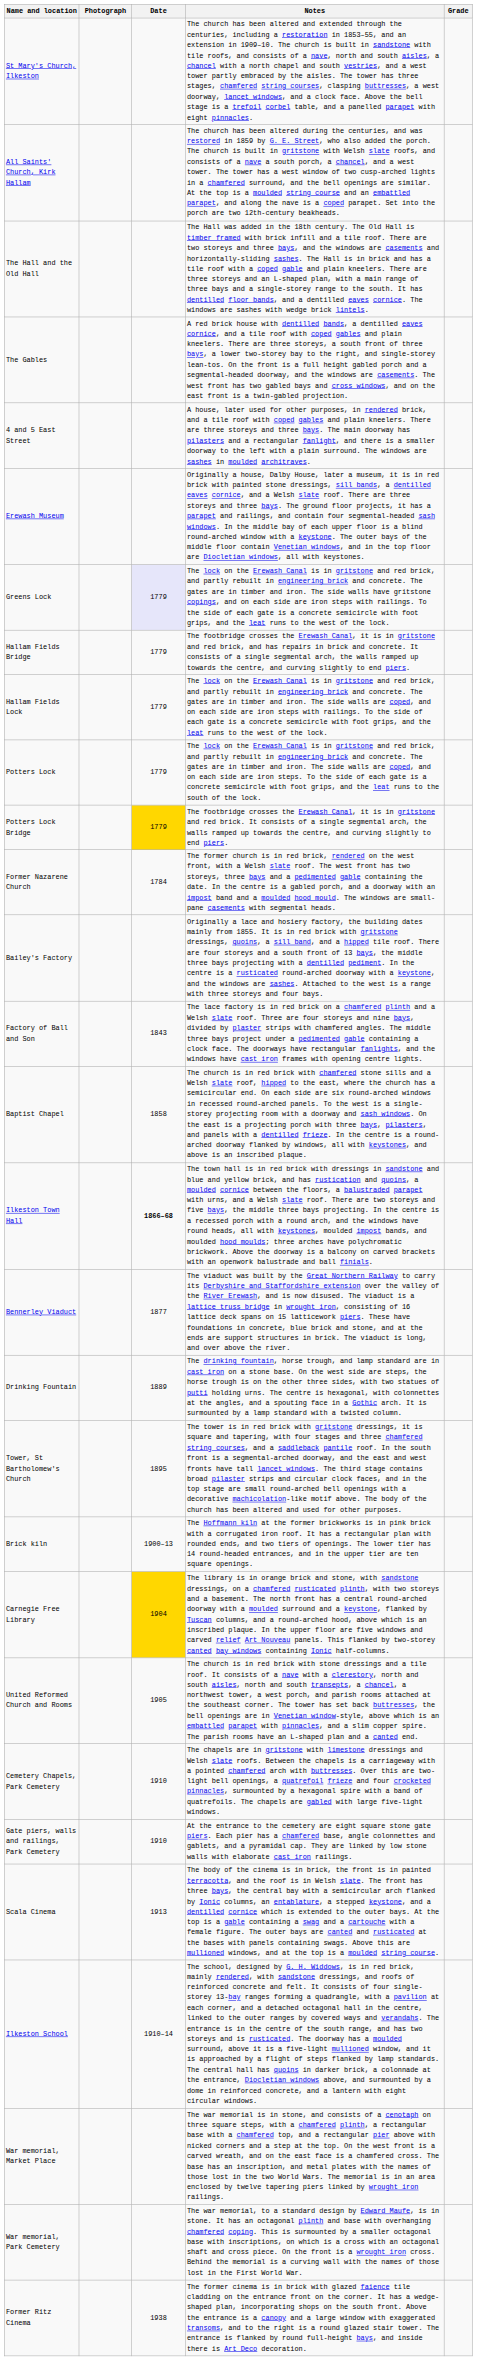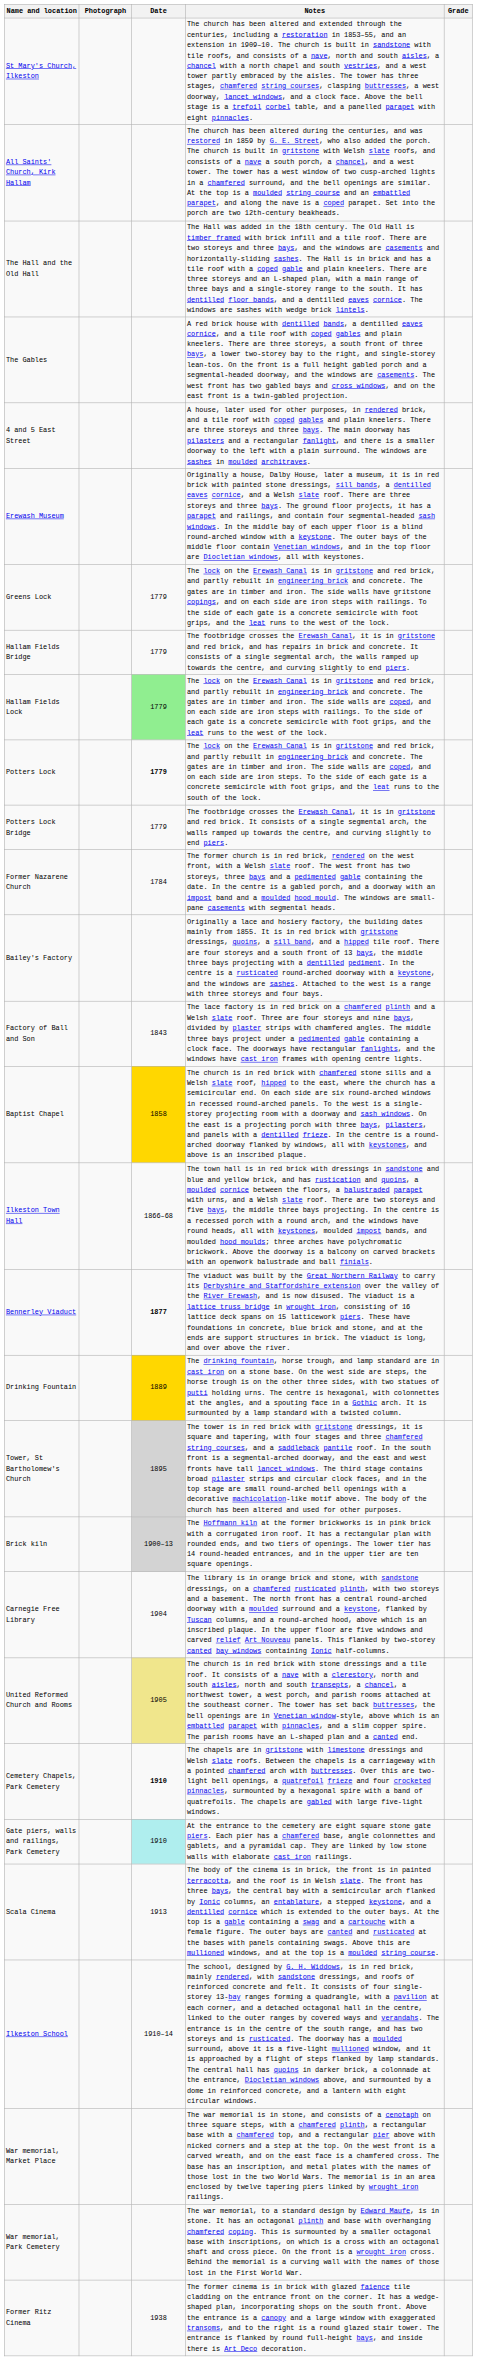(159, 597) lavender background -> (159, 597) no background
(159, 707) no background -> (159, 707) lightgreen background
(159, 772) normal -> (159, 772) bold
(159, 827) gold background -> (159, 827) no background
(159, 1114) no background -> (159, 1114) gold background
(159, 1216) bold -> (159, 1216) normal
(159, 1312) normal -> (159, 1312) bold
(159, 1388) no background -> (159, 1388) gold background
(159, 1468) no background -> (159, 1468) lightgrey background
(159, 1544) no background -> (159, 1544) lightgrey background
(159, 1615) gold background -> (159, 1615) no background
(159, 1701) no background -> (159, 1701) khaki background
(159, 1781) normal -> (159, 1781) bold
(159, 1841) no background -> (159, 1841) paleturquoise background
